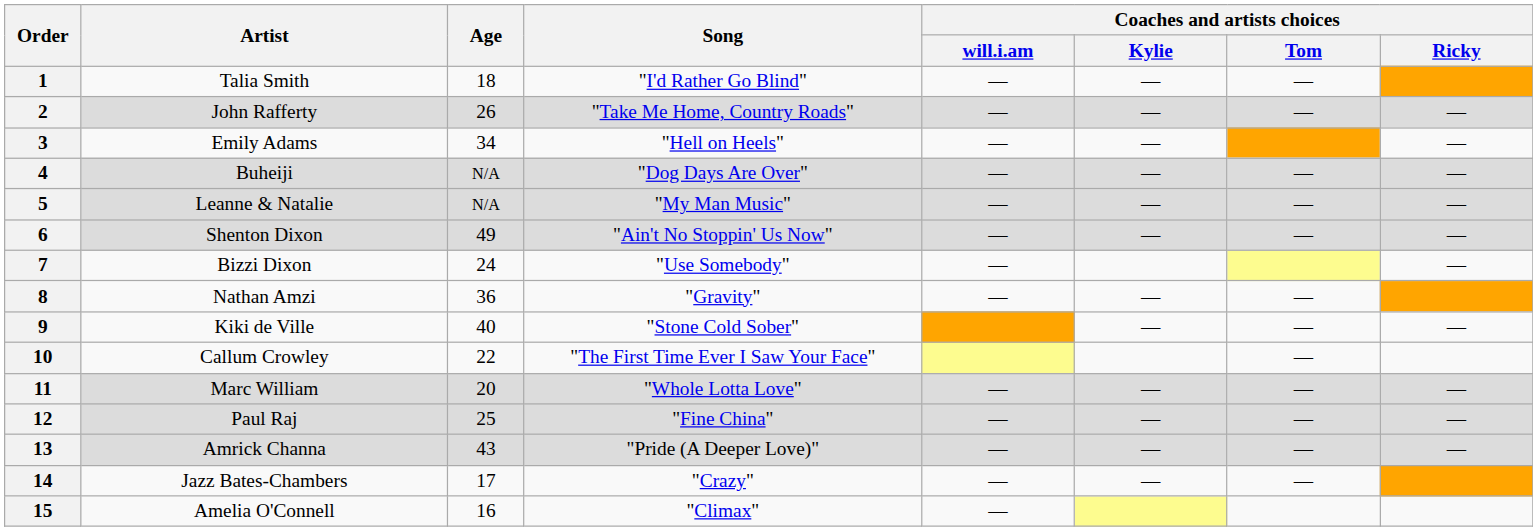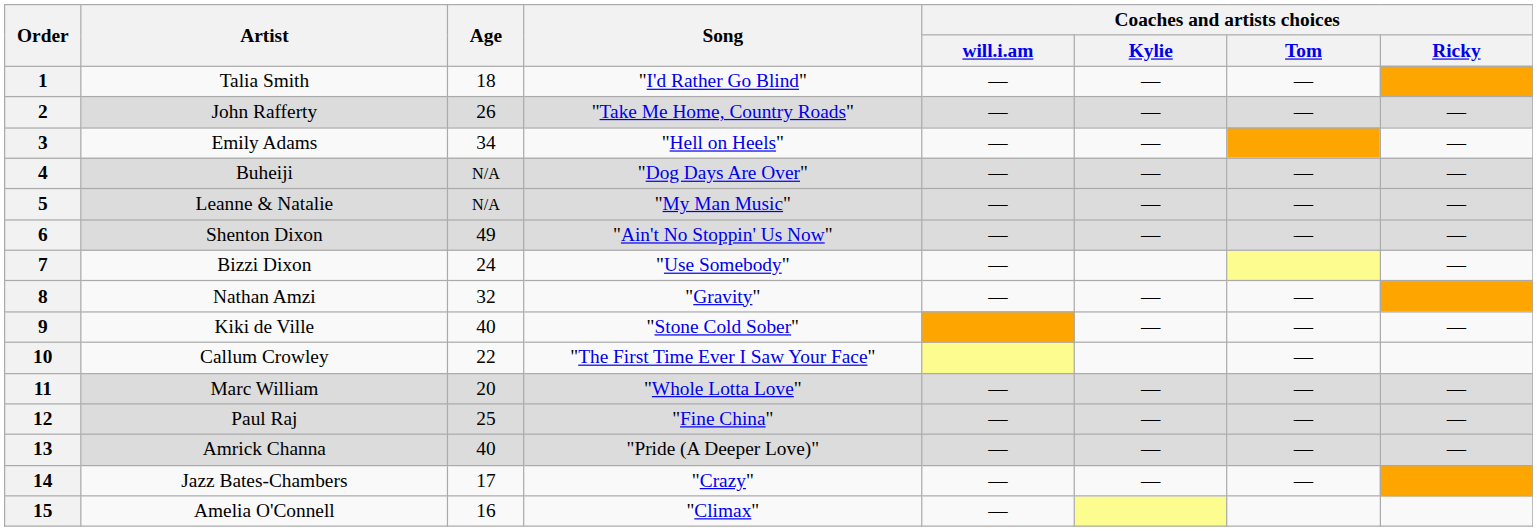(486, 296) 36 -> (486, 296) 32
(486, 449) 43 -> (486, 449) 40
